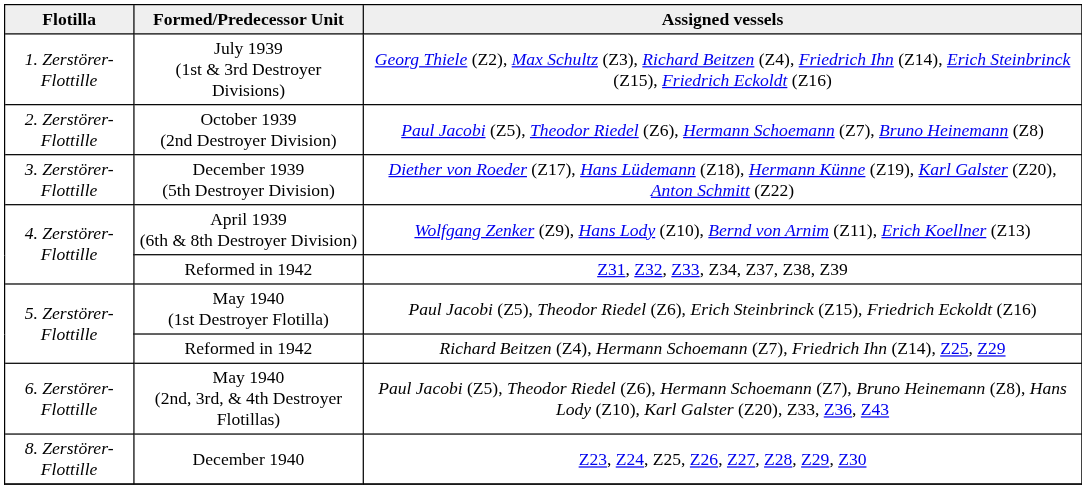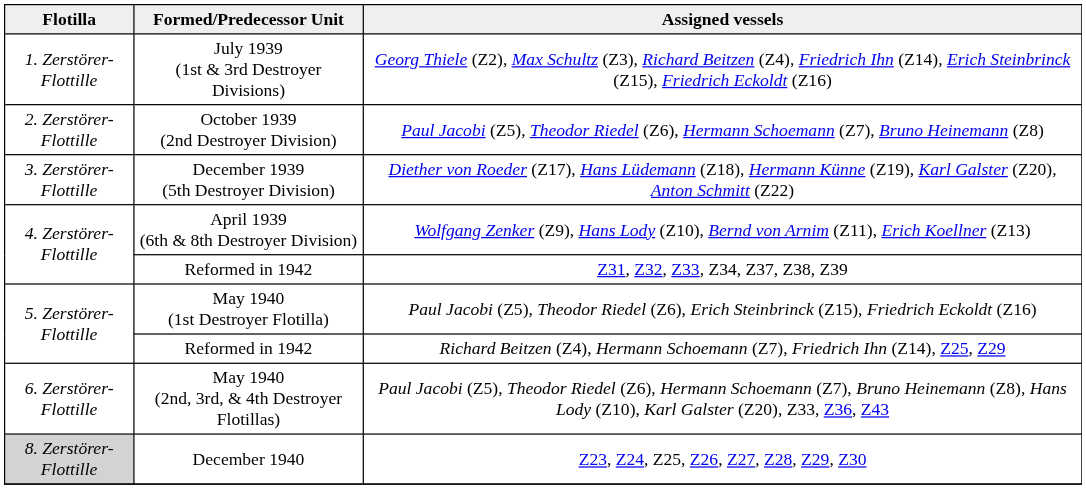(69, 458) no background -> (69, 458) lightgrey background
